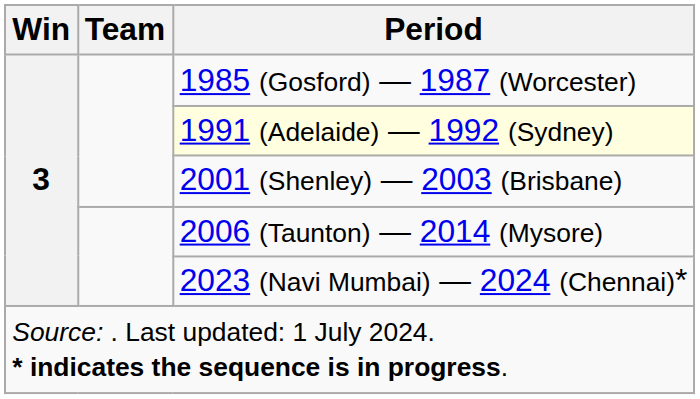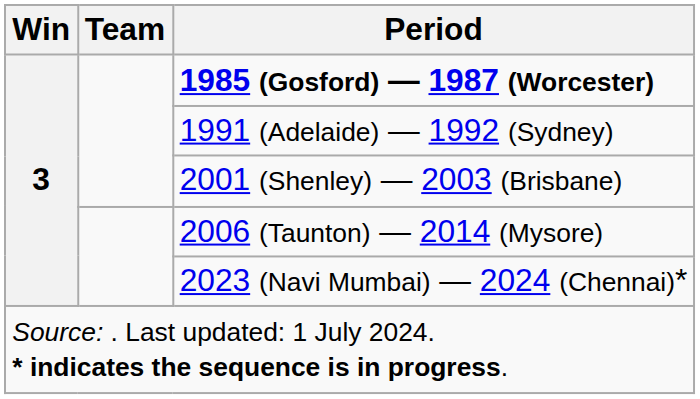(408, 79) normal -> (417, 79) bold
(397, 130) lightyellow background -> (397, 130) no background
